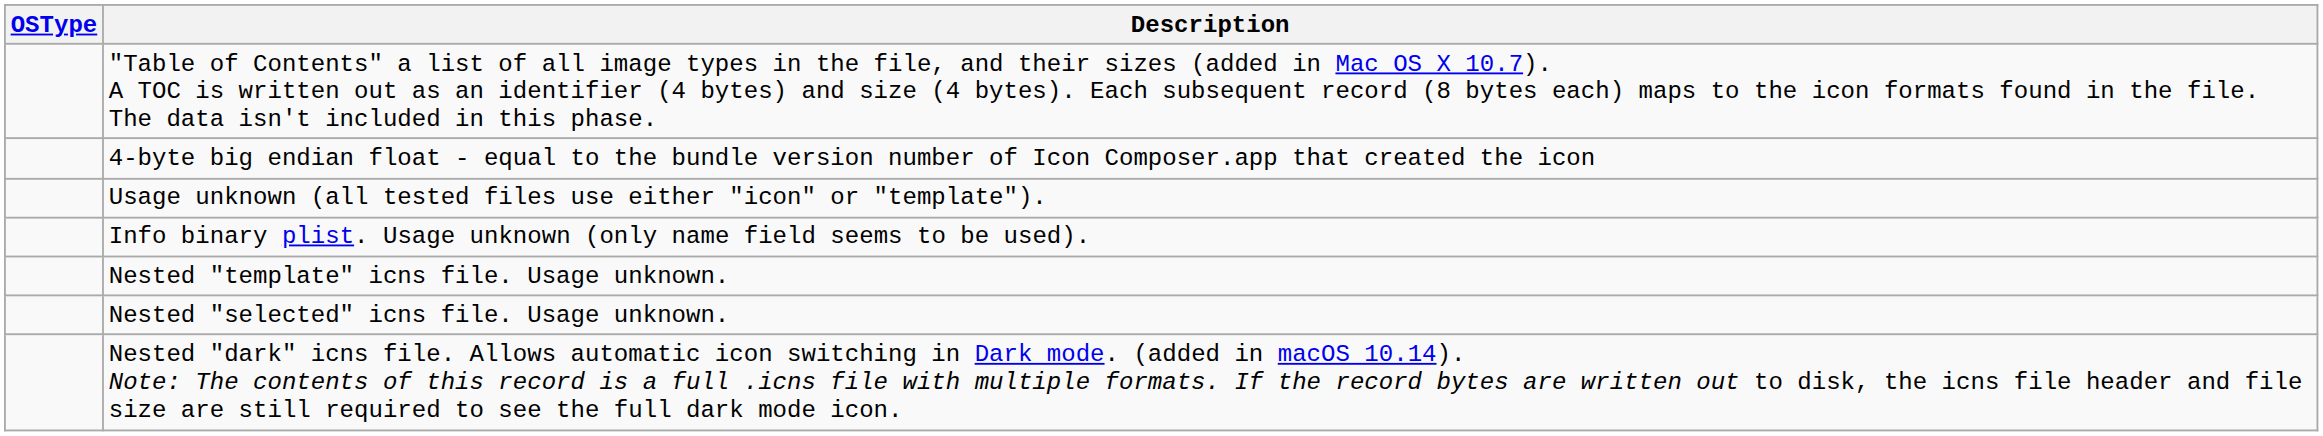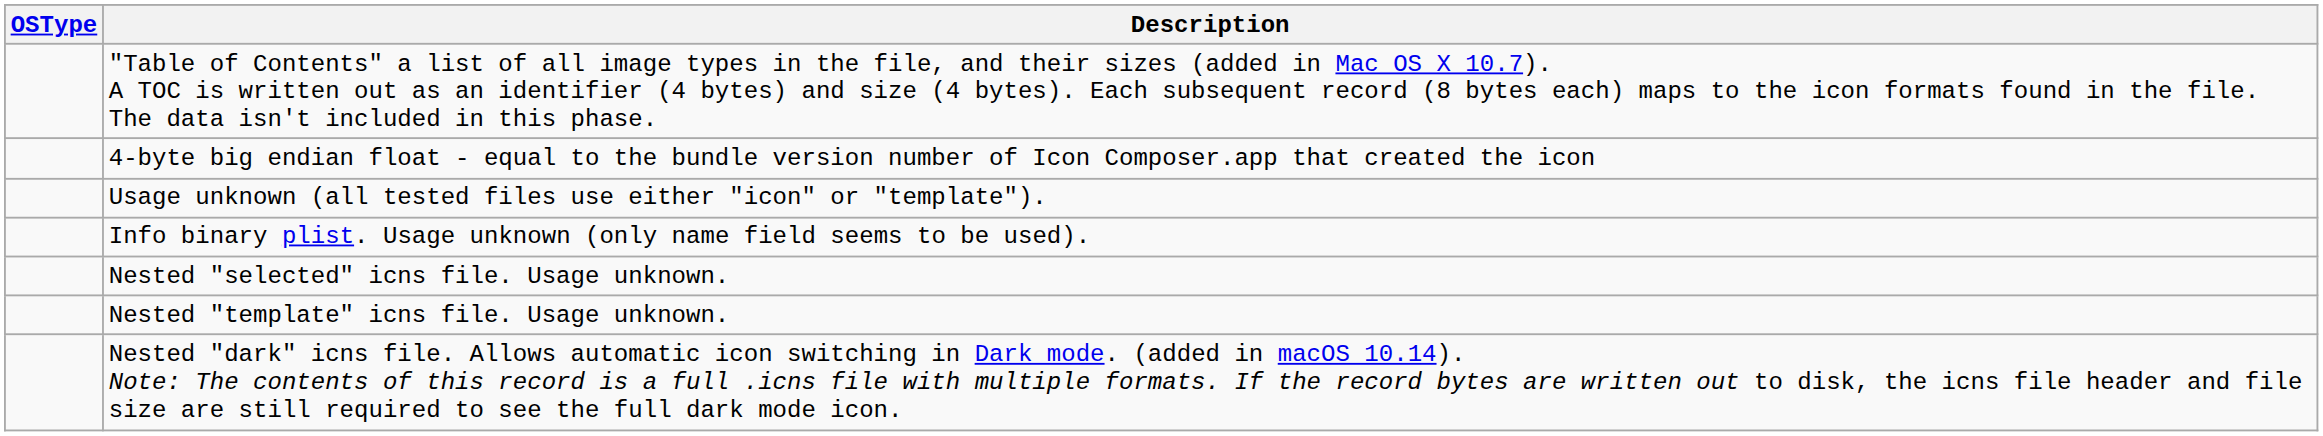rows swapped: (419, 276) <-> (419, 315)
